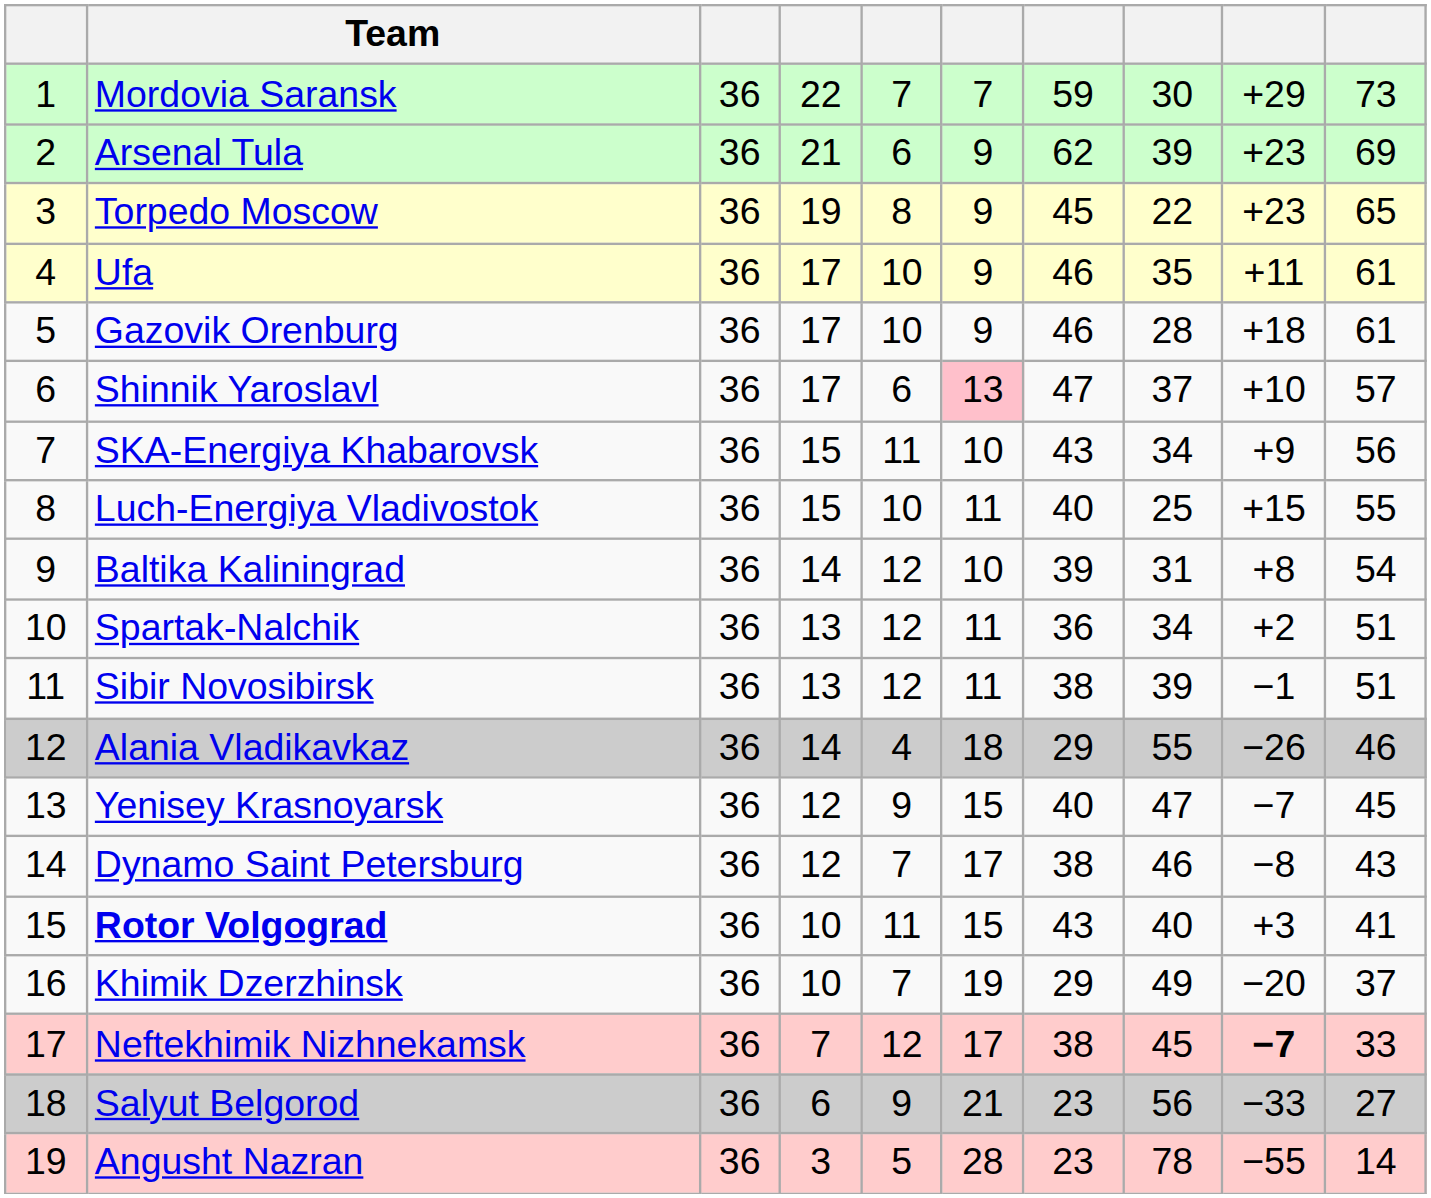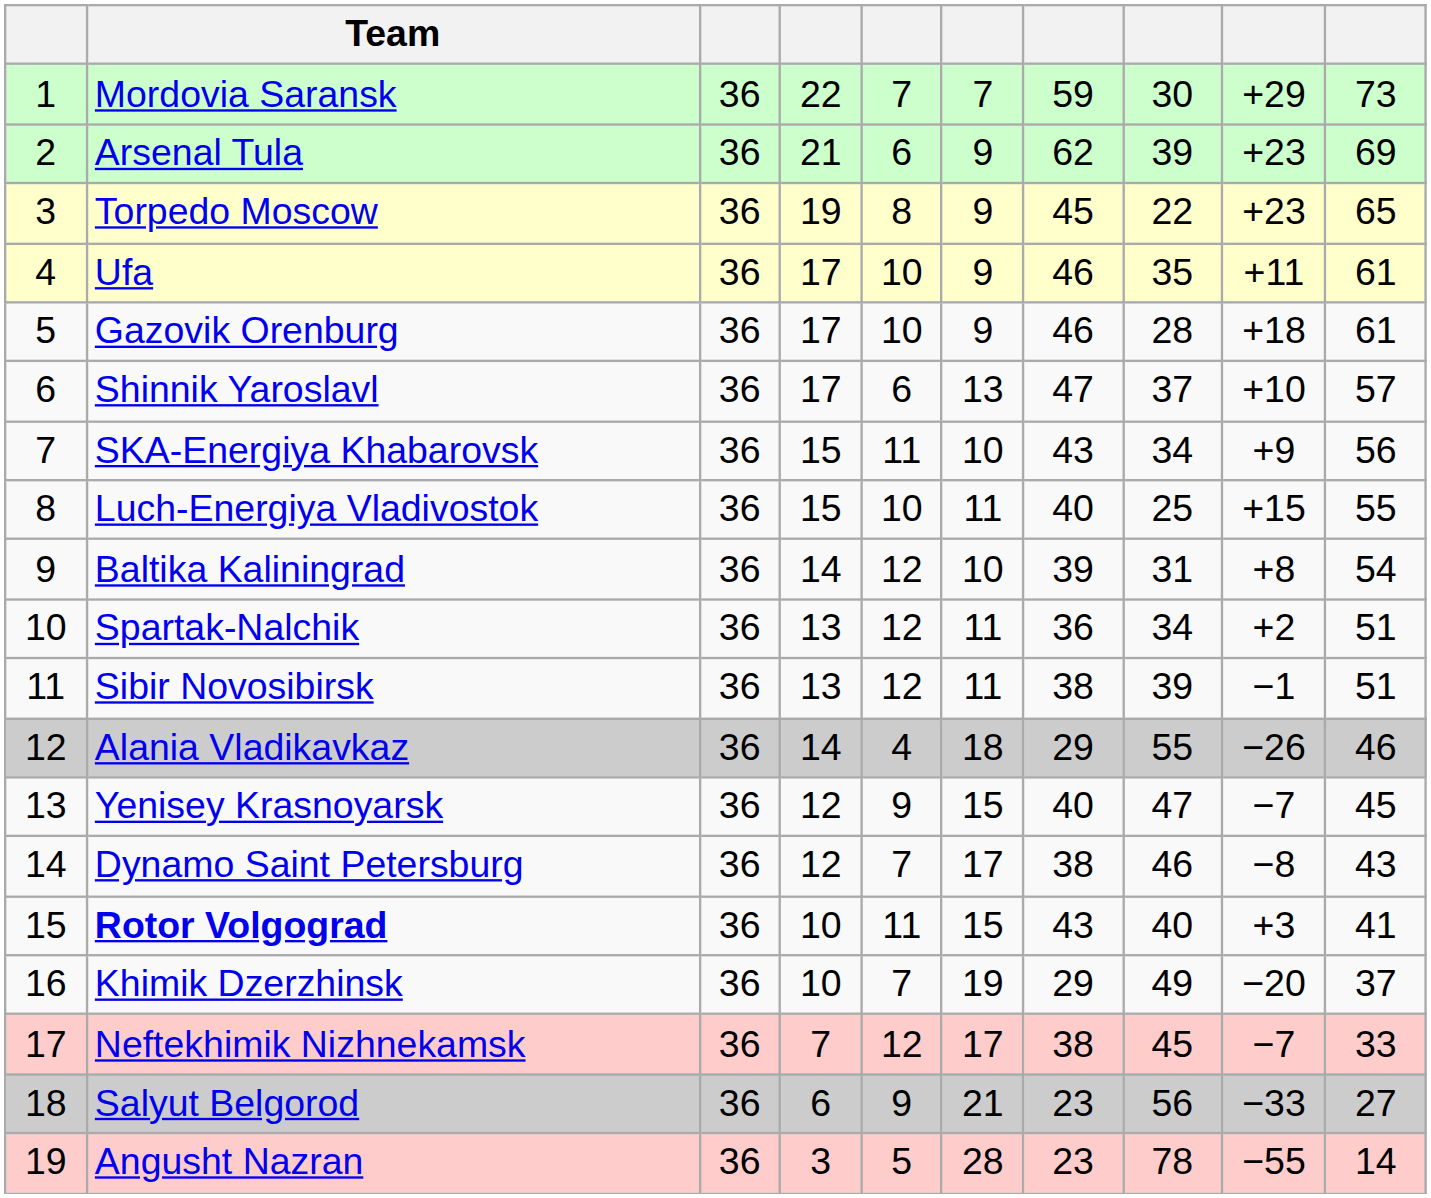(983, 390) pink background -> (983, 390) no background
(1274, 1043) bold -> (1274, 1043) normal
